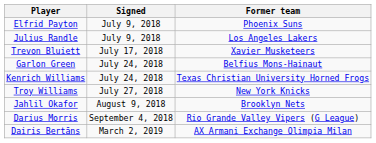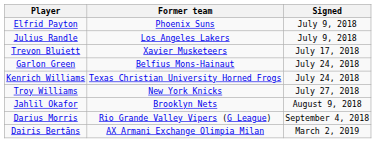columns swapped: (131, 11) <-> (273, 11)
